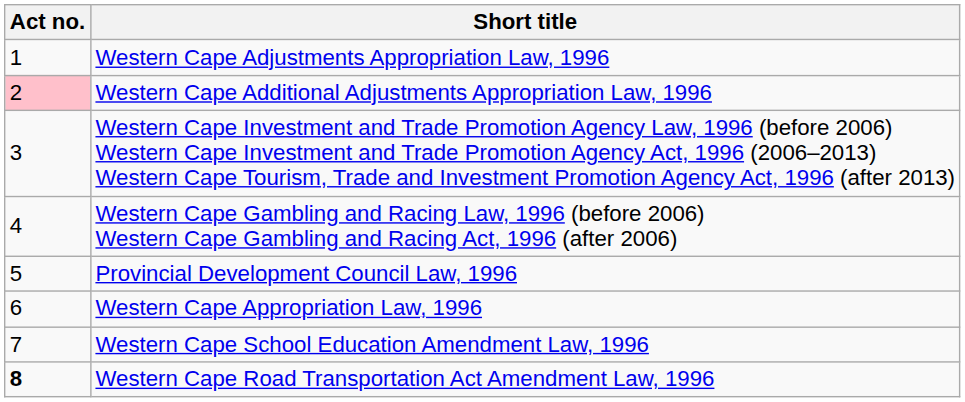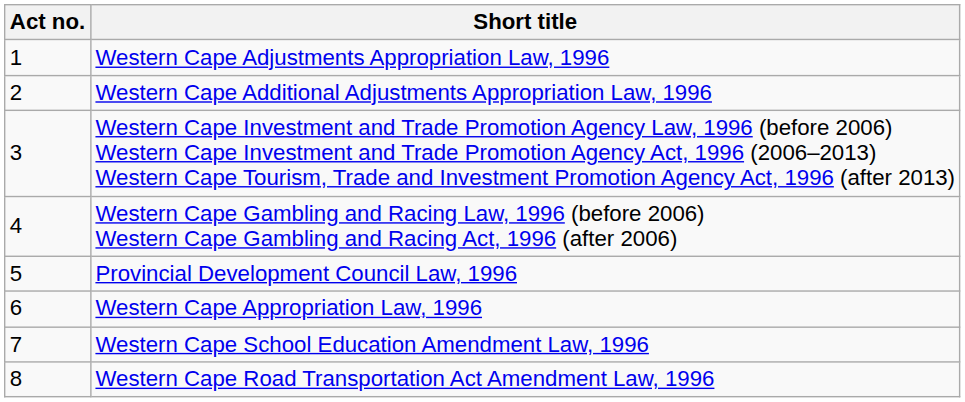(16, 92) pink background -> (16, 92) no background
(16, 379) bold -> (16, 379) normal
